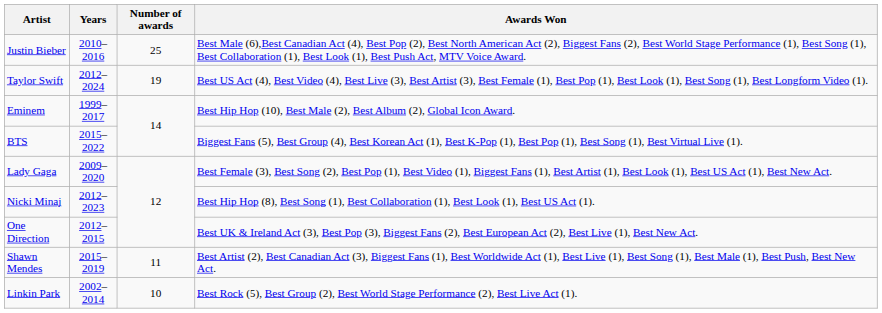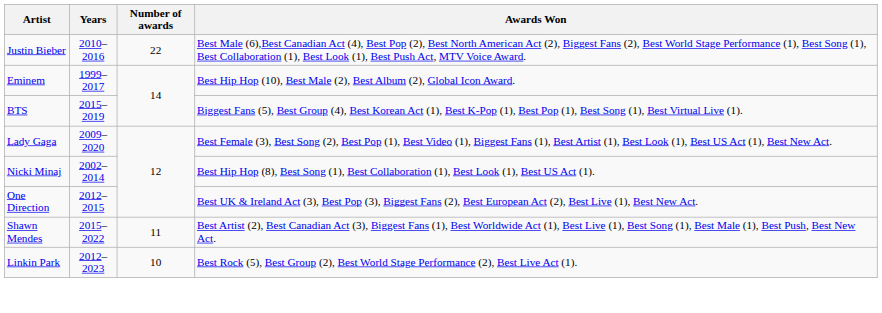(156, 50) 25 -> (156, 50) 22
- row: (35, 80)
(93, 141) 2015–2022 -> (93, 110) 2015–2019
(93, 201) 2012–2023 -> (93, 171) 2002–2014
(93, 262) 2015–2019 -> (93, 232) 2015–2022
(93, 292) 2002–2014 -> (93, 262) 2012–2023
